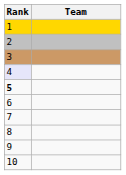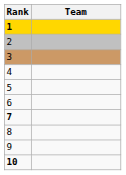(9, 27) normal -> (9, 27) bold
(9, 72) lavender background -> (9, 72) no background
(9, 87) bold -> (9, 87) normal
(9, 117) normal -> (9, 117) bold
(12, 162) normal -> (12, 162) bold
